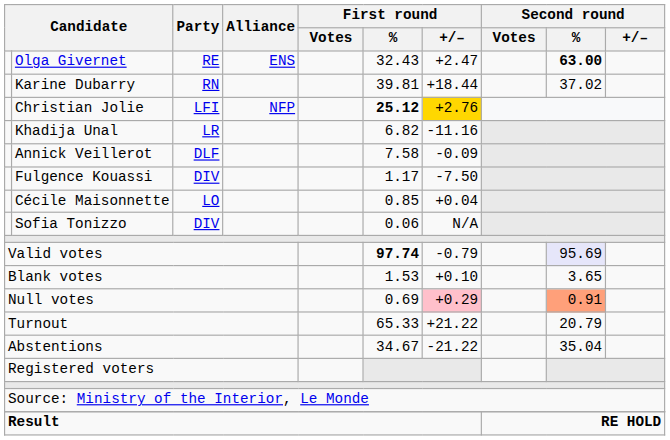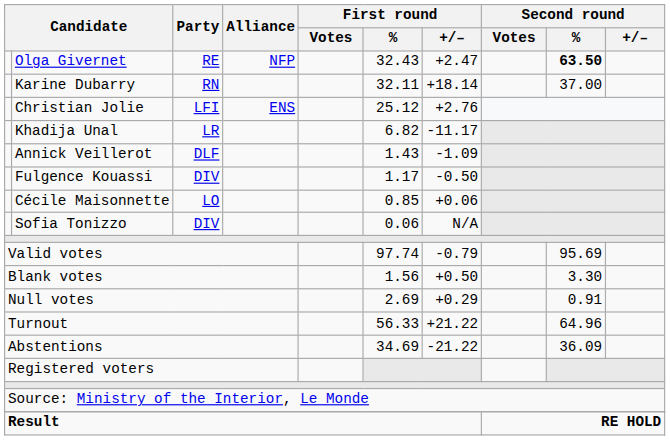(282, 63) ENS -> (282, 63) NFP
(581, 63) 63.00 -> (581, 63) 63.50
(398, 86) 39.81 -> (398, 86) 32.11
(452, 86) +18.44 -> (452, 86) +18.14
(581, 86) 37.02 -> (581, 86) 37.00
(282, 109) NFP -> (282, 109) ENS
(398, 109) bold -> (398, 109) normal
(457, 109) gold background -> (457, 109) no background
(452, 132) -11.16 -> (452, 132) -11.17
(402, 155) 7.58 -> (402, 155) 1.43
(457, 155) -0.09 -> (457, 155) -1.09
(457, 178) -7.50 -> (457, 178) -0.50
(457, 202) +0.04 -> (457, 202) +0.06
(398, 255) bold -> (398, 255) normal
(581, 255) lavender background -> (581, 255) no background
(402, 278) 1.53 -> (402, 278) 1.56
(457, 278) +0.10 -> (457, 278) +0.50
(585, 278) 3.65 -> (585, 278) 3.30
(402, 301) 0.69 -> (402, 301) 2.69
(457, 301) pink background -> (457, 301) no background
(585, 301) lightsalmon background -> (585, 301) no background
(398, 324) 65.33 -> (398, 324) 56.33
(581, 324) 20.79 -> (581, 324) 64.96
(398, 347) 34.67 -> (398, 347) 34.69
(581, 347) 35.04 -> (581, 347) 36.09
